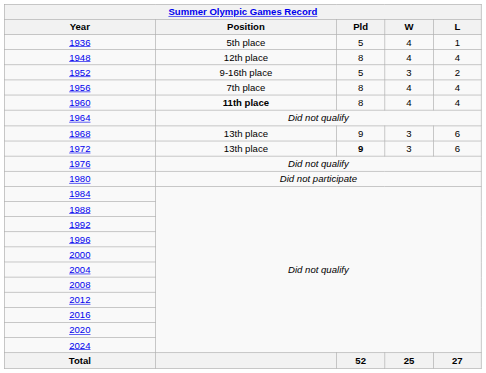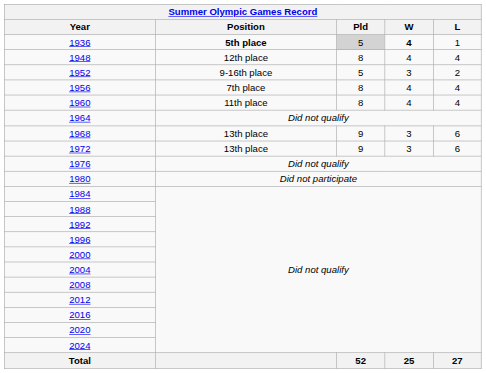(246, 42) normal -> (246, 42) bold
(361, 42) no background -> (361, 42) lightgrey background
(409, 42) normal -> (409, 42) bold
(246, 103) bold -> (246, 103) normal
(361, 149) bold -> (361, 149) normal
